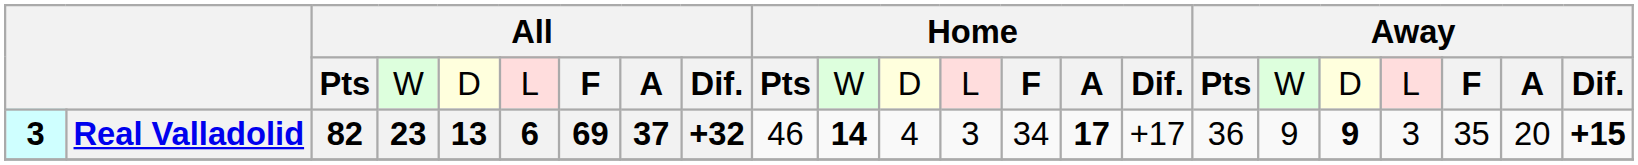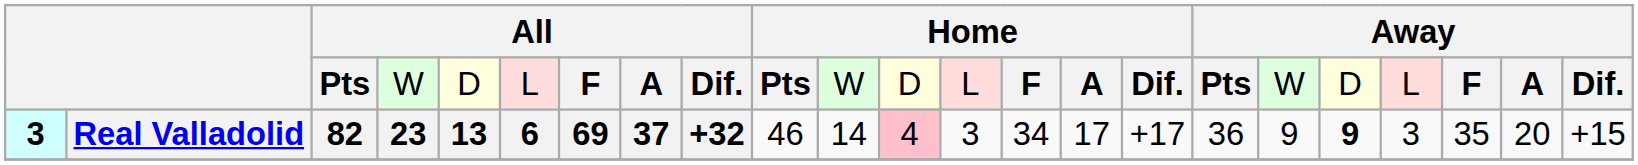(849, 135) bold -> (849, 135) normal
(910, 135) no background -> (910, 135) pink background
(1092, 135) bold -> (1092, 135) normal
(1598, 135) bold -> (1598, 135) normal
